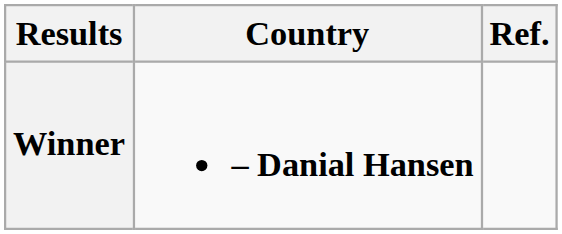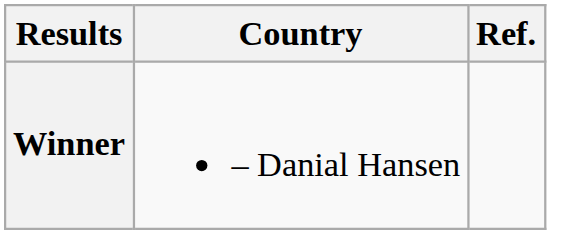(307, 165) bold -> (301, 165) normal
